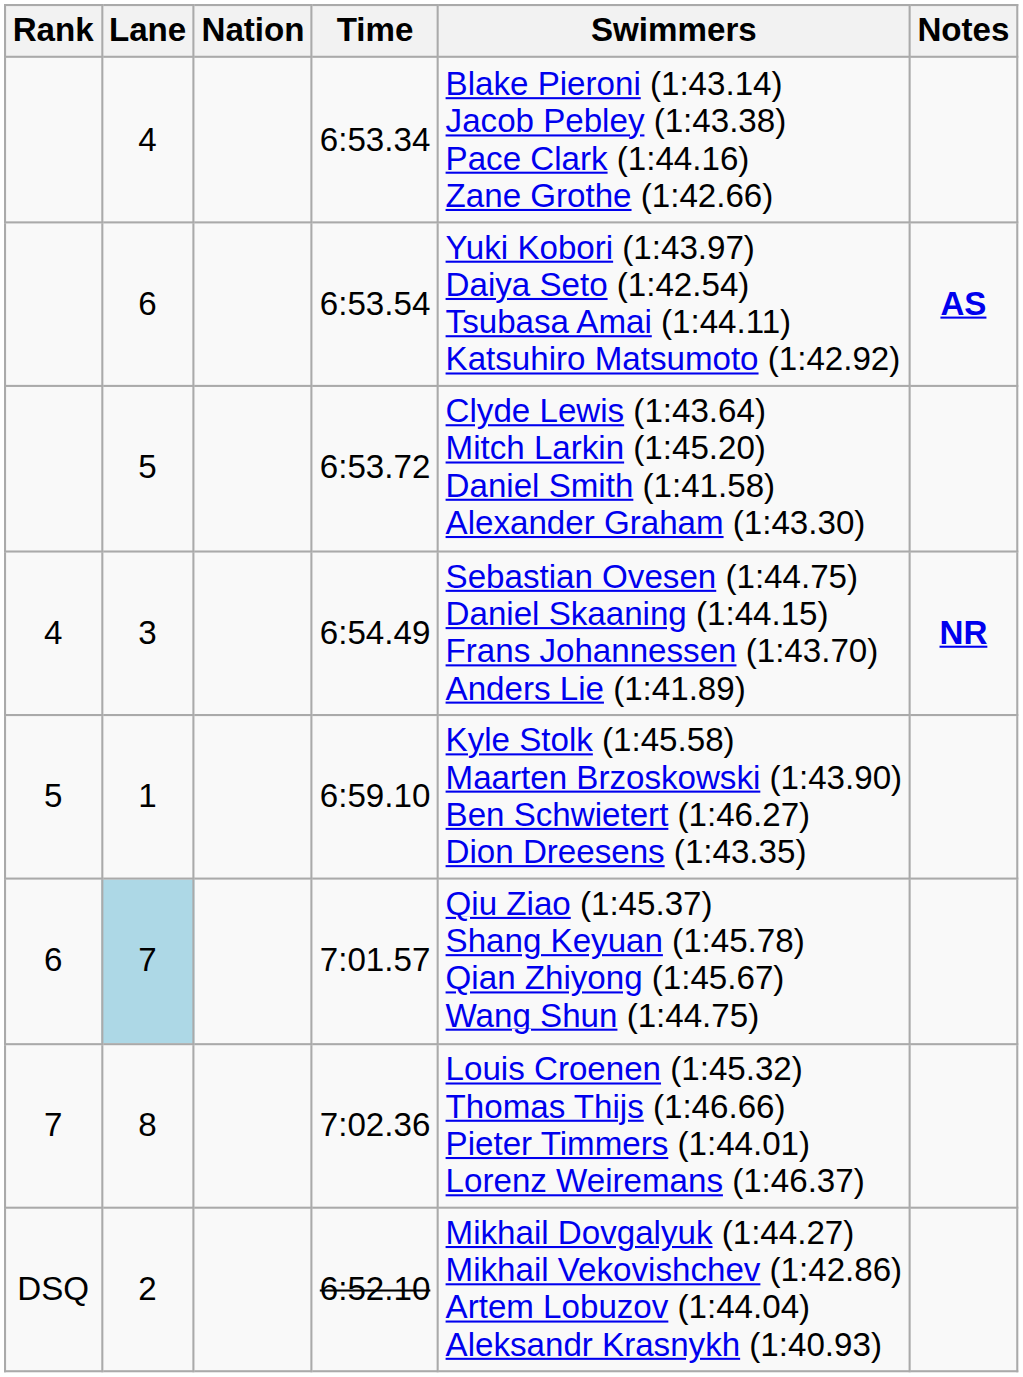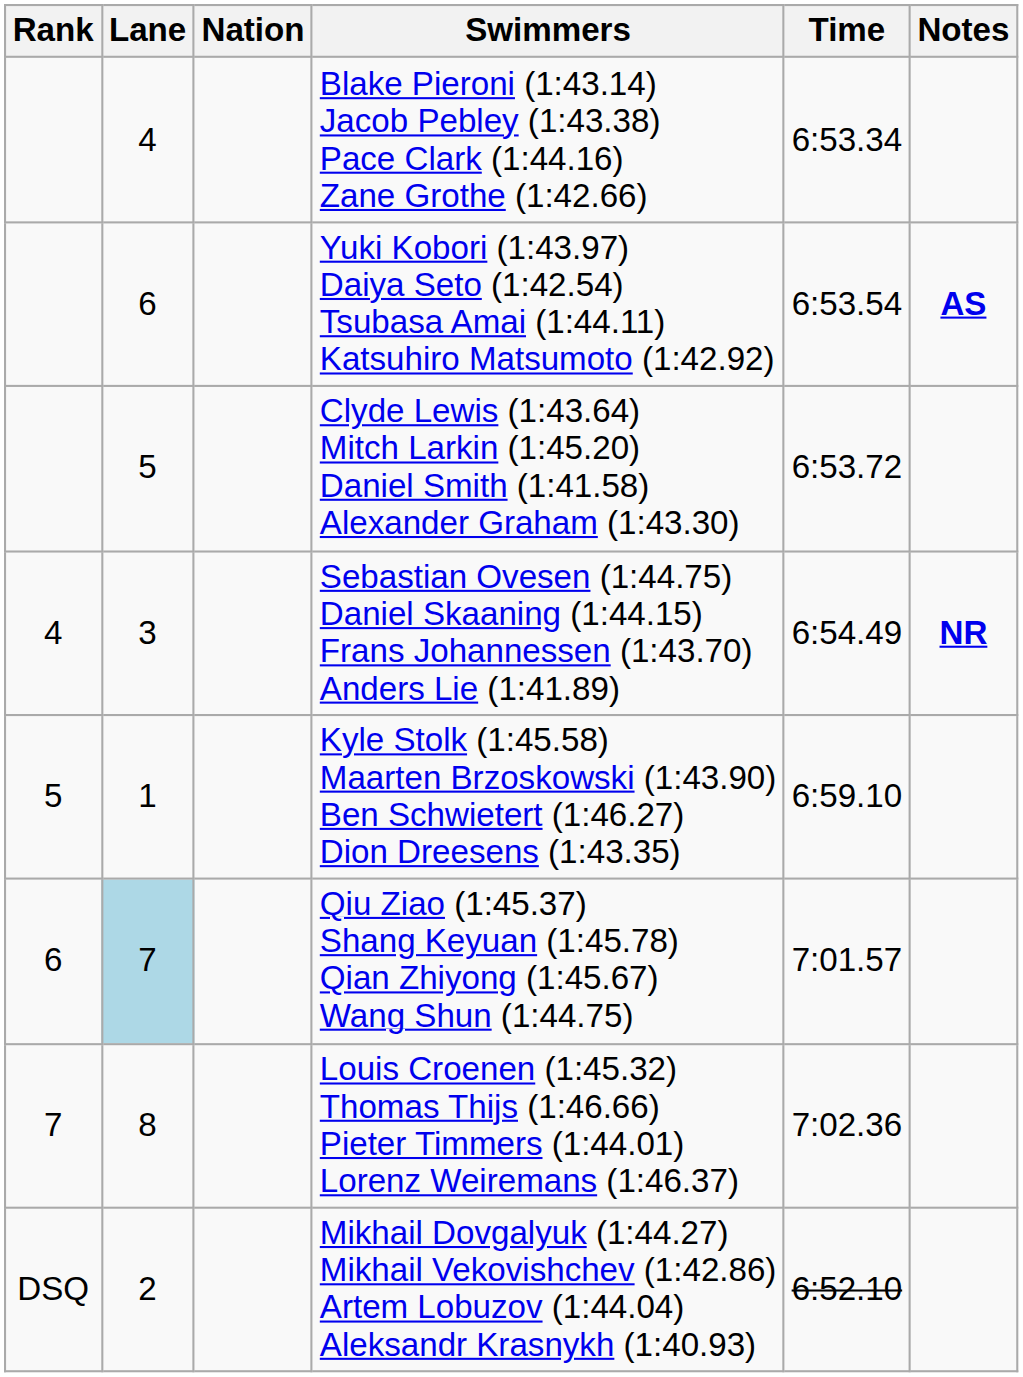columns swapped: (674, 30) <-> (375, 30)
